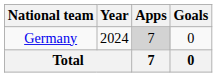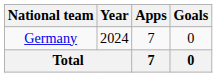(151, 38) lightgrey background -> (151, 38) no background
